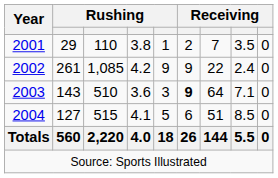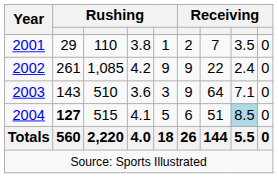(188, 92) bold -> (188, 92) normal
(68, 115) normal -> (68, 115) bold
(244, 115) no background -> (244, 115) lightblue background
